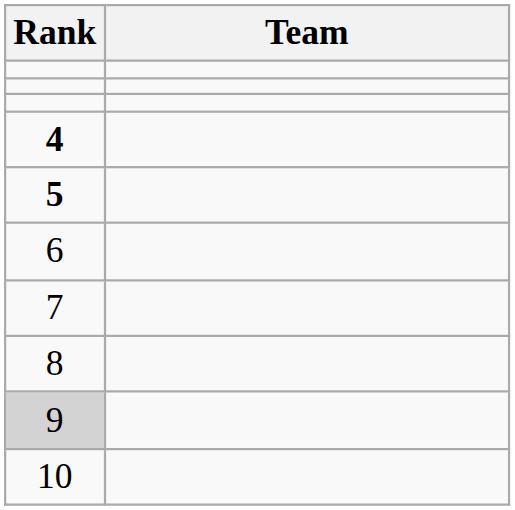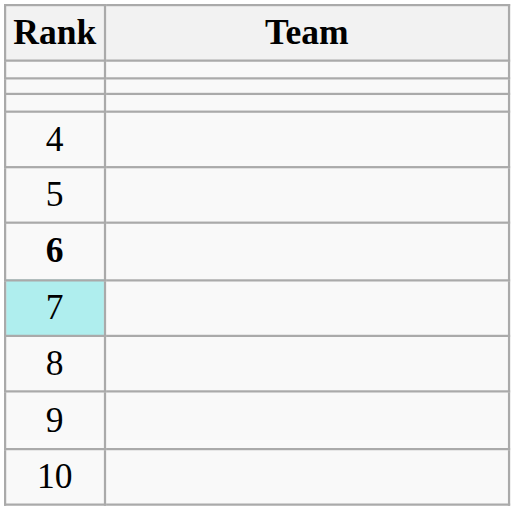(55, 138) bold -> (55, 138) normal
(55, 194) bold -> (55, 194) normal
(55, 250) normal -> (55, 250) bold
(55, 307) no background -> (55, 307) paleturquoise background
(55, 419) lightgrey background -> (55, 419) no background
